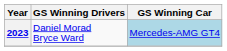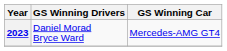(175, 33) lightblue background -> (175, 33) no background
